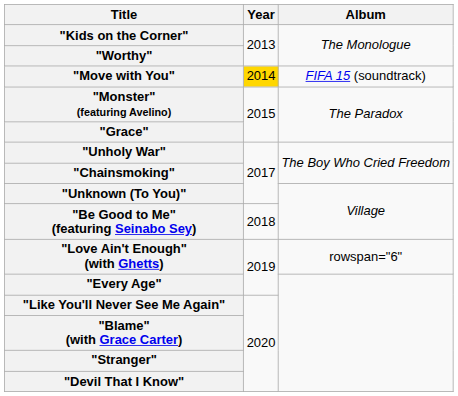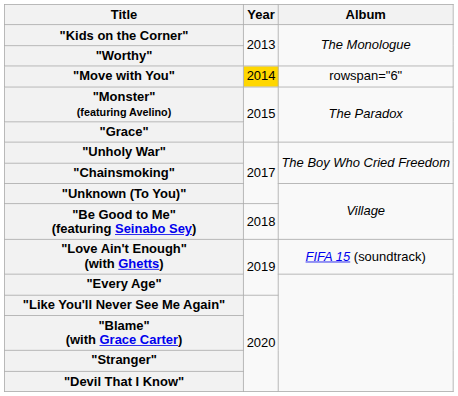(366, 76) FIFA 15 (soundtrack) -> (366, 76) rowspan="6"
(366, 256) rowspan="6" -> (366, 256) FIFA 15 (soundtrack)
